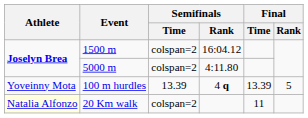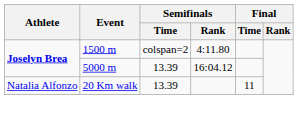(222, 49) 16:04.12 -> (213, 49) 4:11.80
(174, 67) colspan=2 -> (165, 67) 13.39
(222, 67) 4:11.80 -> (213, 67) 16:04.12
- row: (114, 86)
(42, 104) lightyellow background -> (42, 86) no background
(174, 104) colspan=2 -> (165, 86) 13.39
